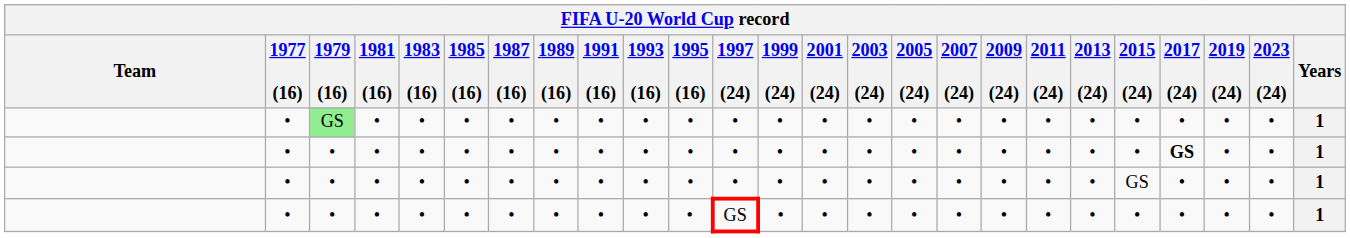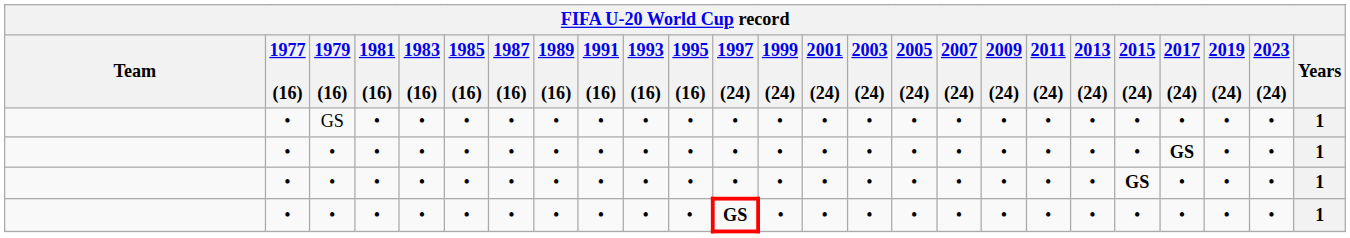(332, 122) lightgreen background -> (332, 122) no background
(1137, 183) normal -> (1137, 183) bold
(735, 214) normal -> (735, 214) bold
